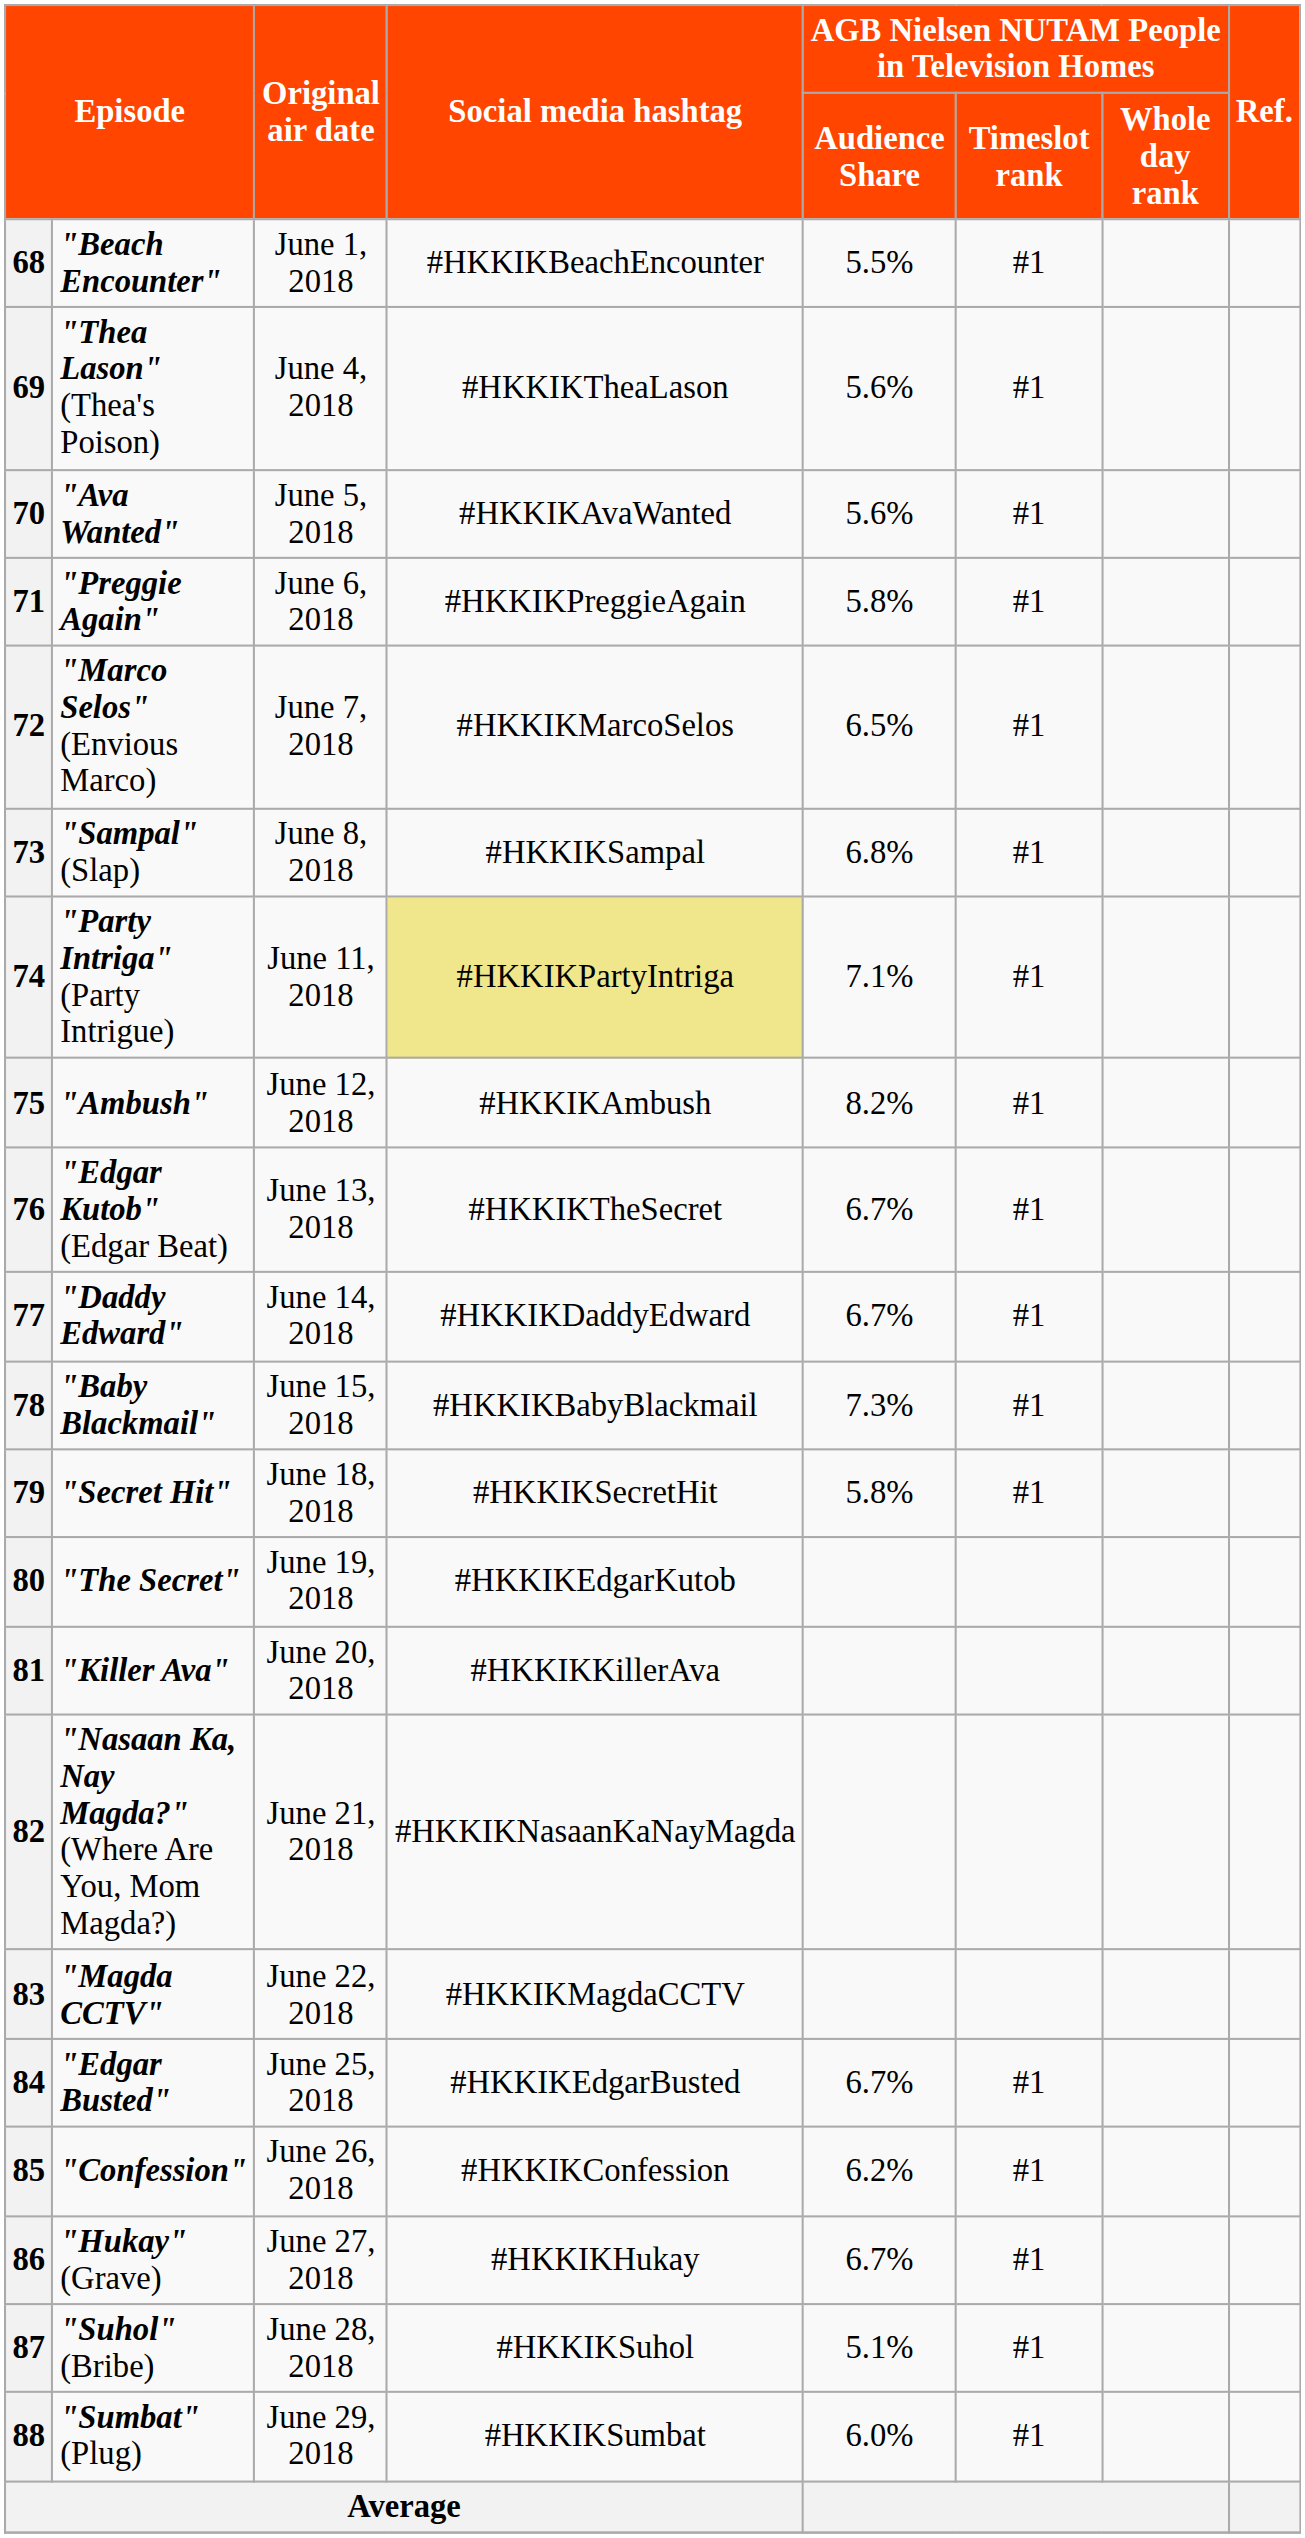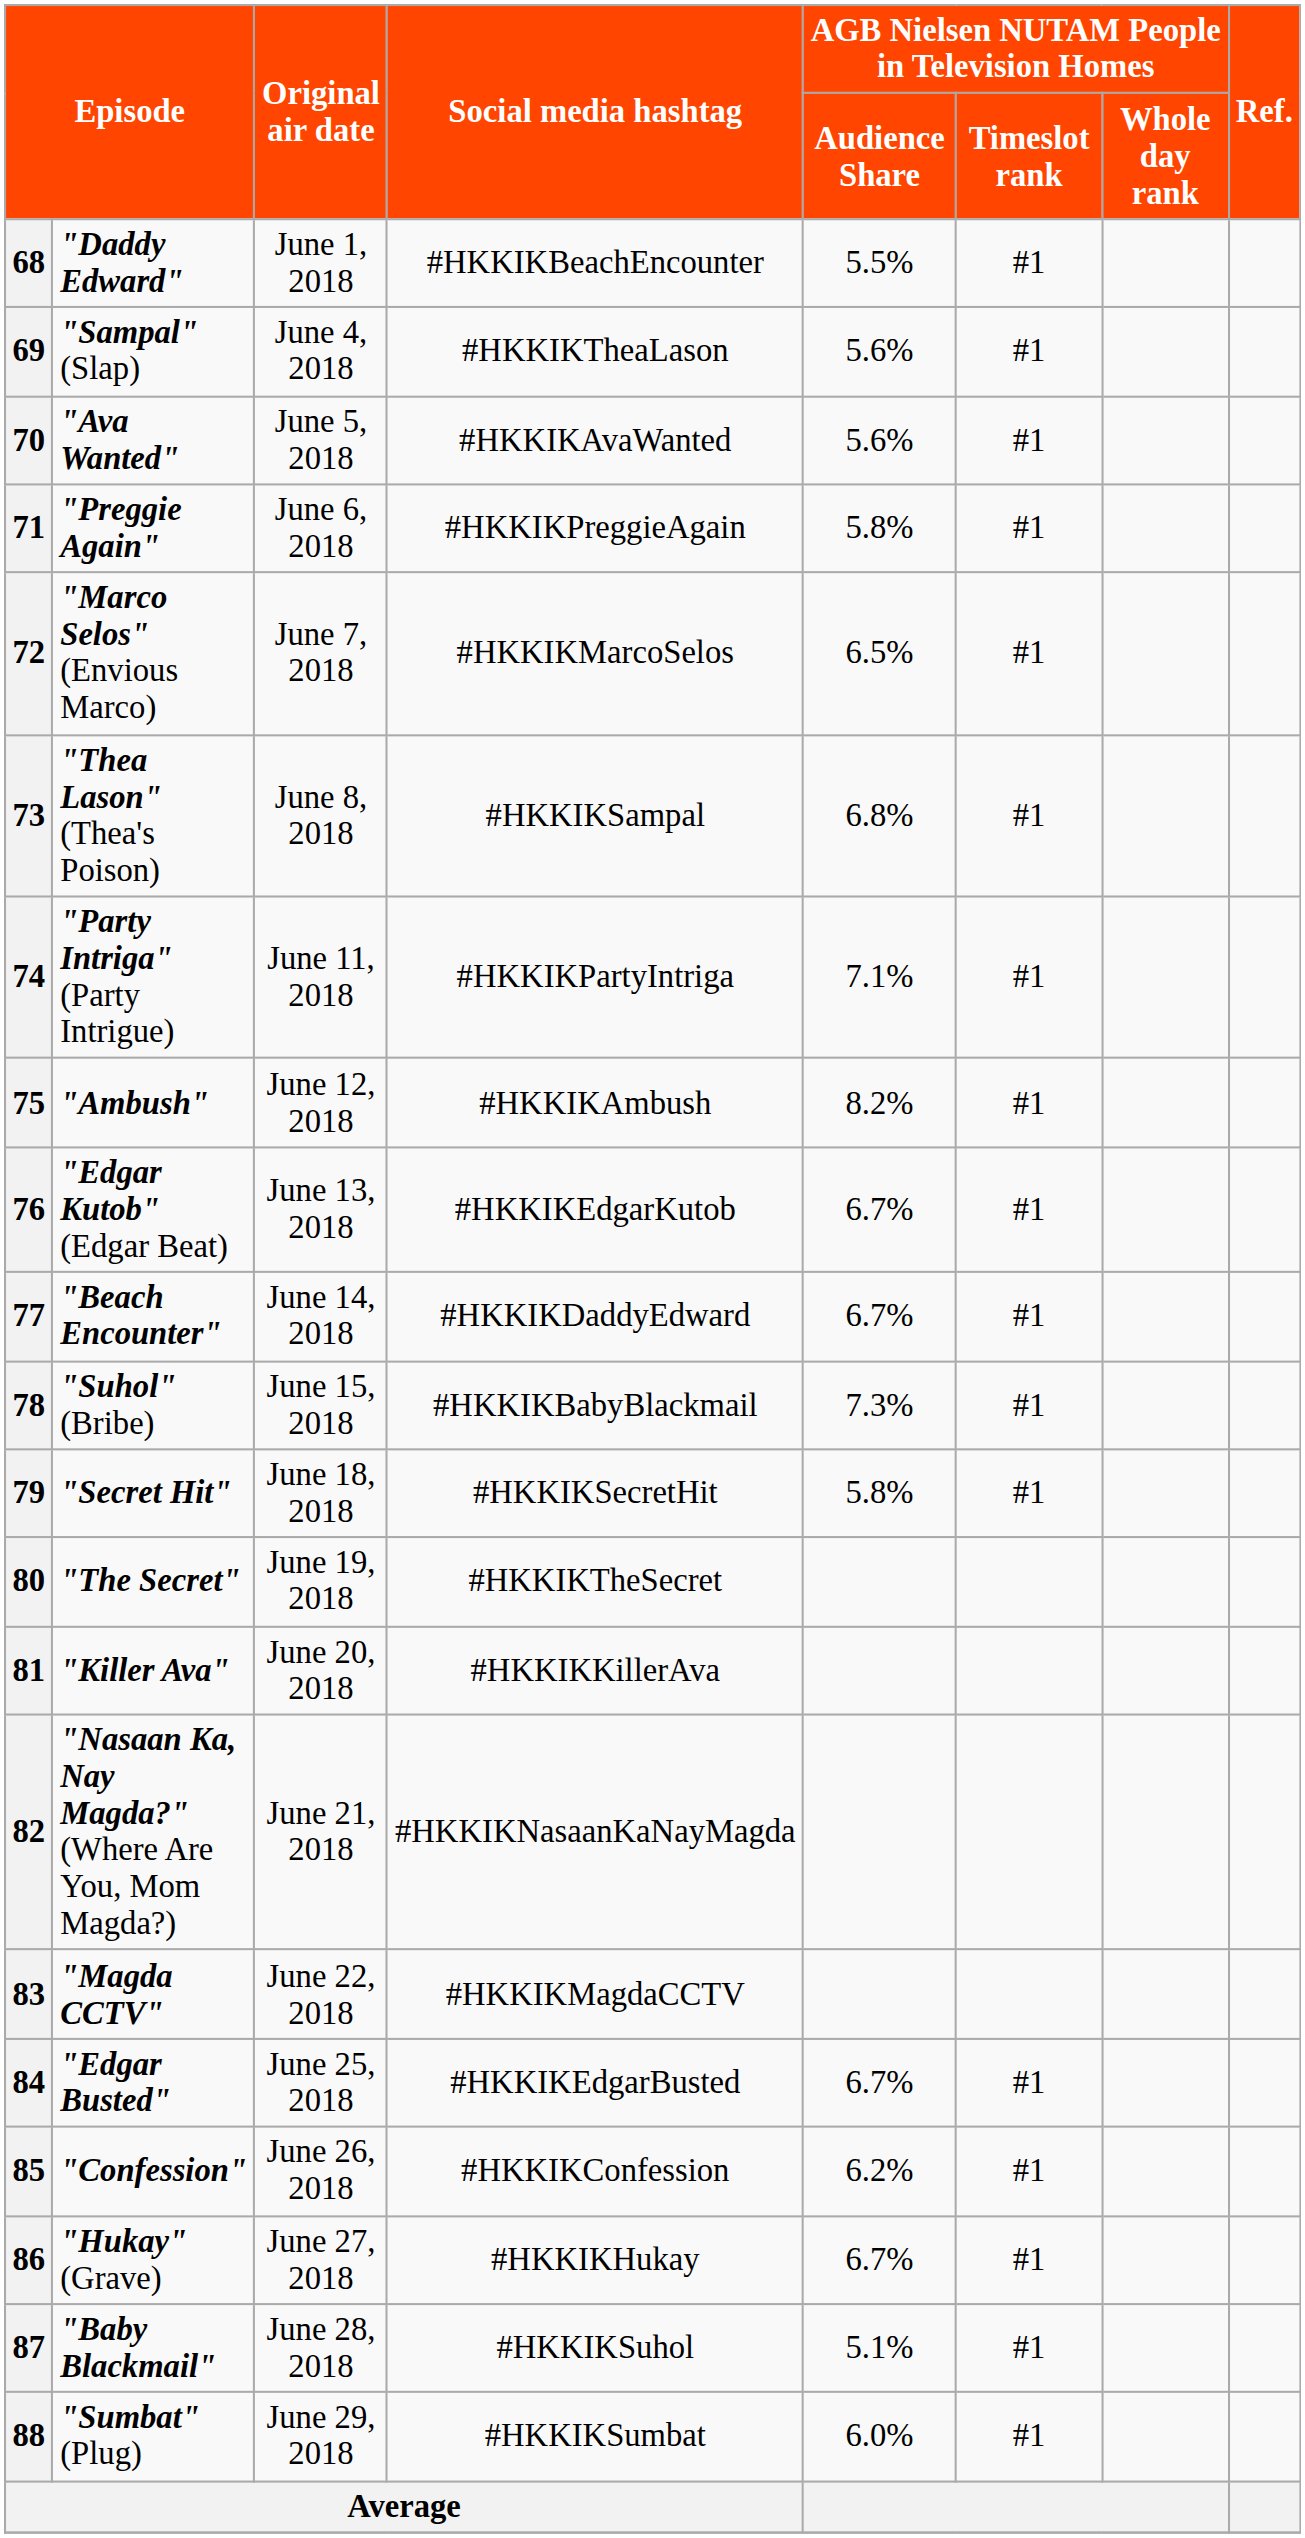(141, 262) "Beach Encounter" -> (122, 262) "Daddy Edward"
(111, 387) "Thea Lason" (Thea's Poison) -> (129, 350) "Sampal" (Slap)
(129, 851) "Sampal" (Slap) -> (111, 815) "Thea Lason" (Thea's Poison)
(595, 976) khaki background -> (595, 976) no background
(595, 1208) #HKKIKTheSecret -> (595, 1208) #HKKIKEdgarKutob
(122, 1315) "Daddy Edward" -> (141, 1315) "Beach Encounter"
(138, 1404) "Baby Blackmail" -> (118, 1404) "Suhol" (Bribe)
(595, 1581) #HKKIKEdgarKutob -> (595, 1581) #HKKIKTheSecret
(118, 2347) "Suhol" (Bribe) -> (138, 2347) "Baby Blackmail"
